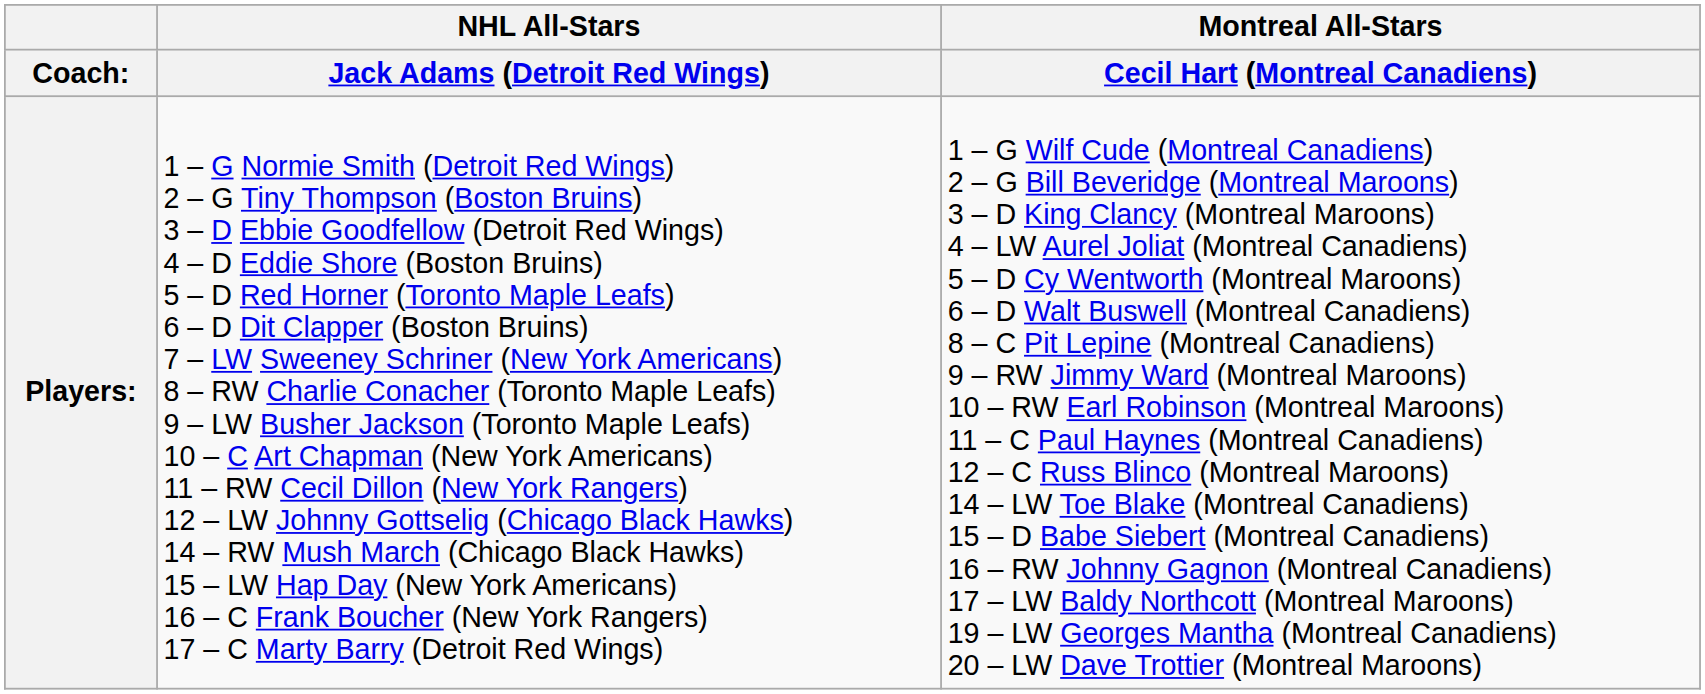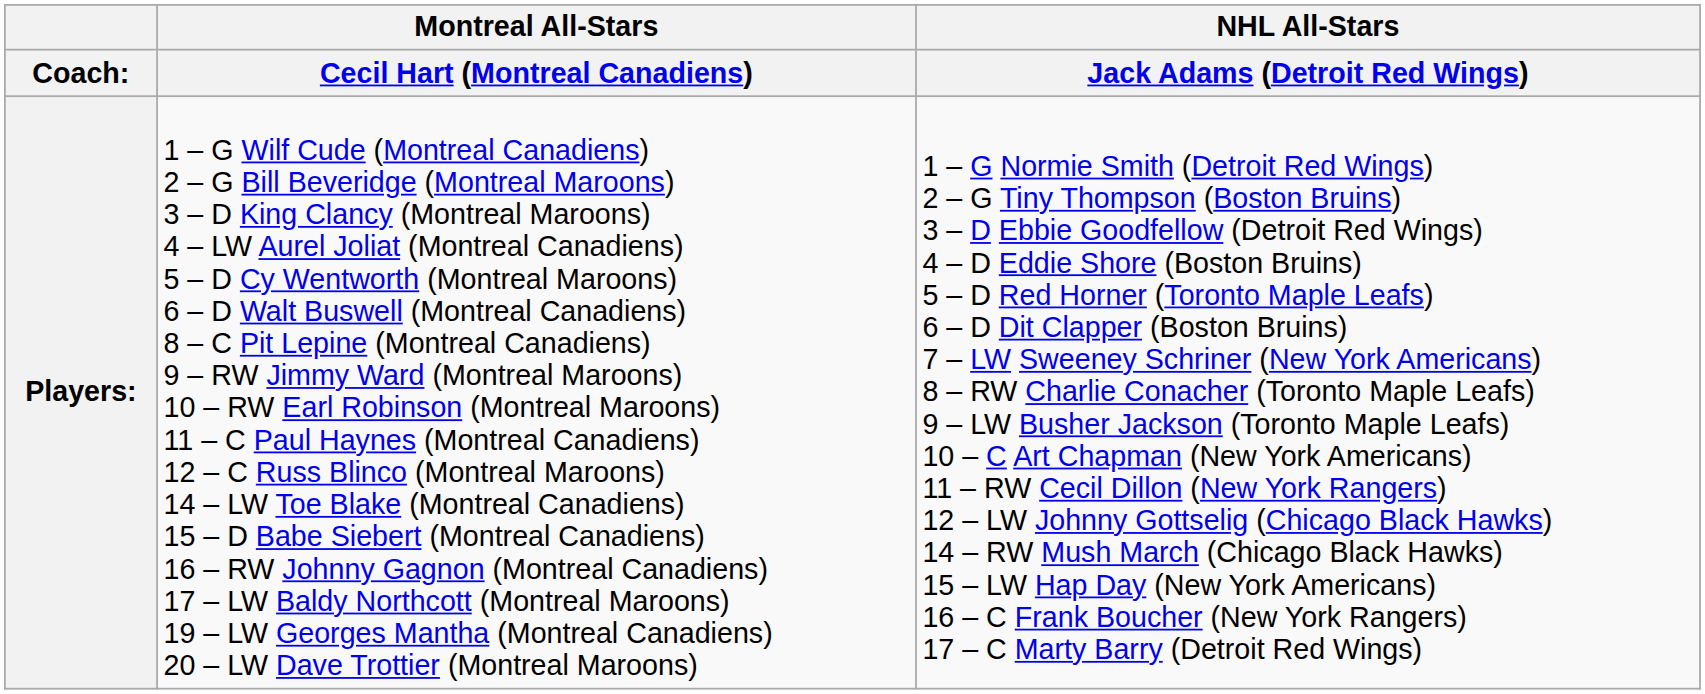columns swapped: (549, 72) <-> (1321, 72)
